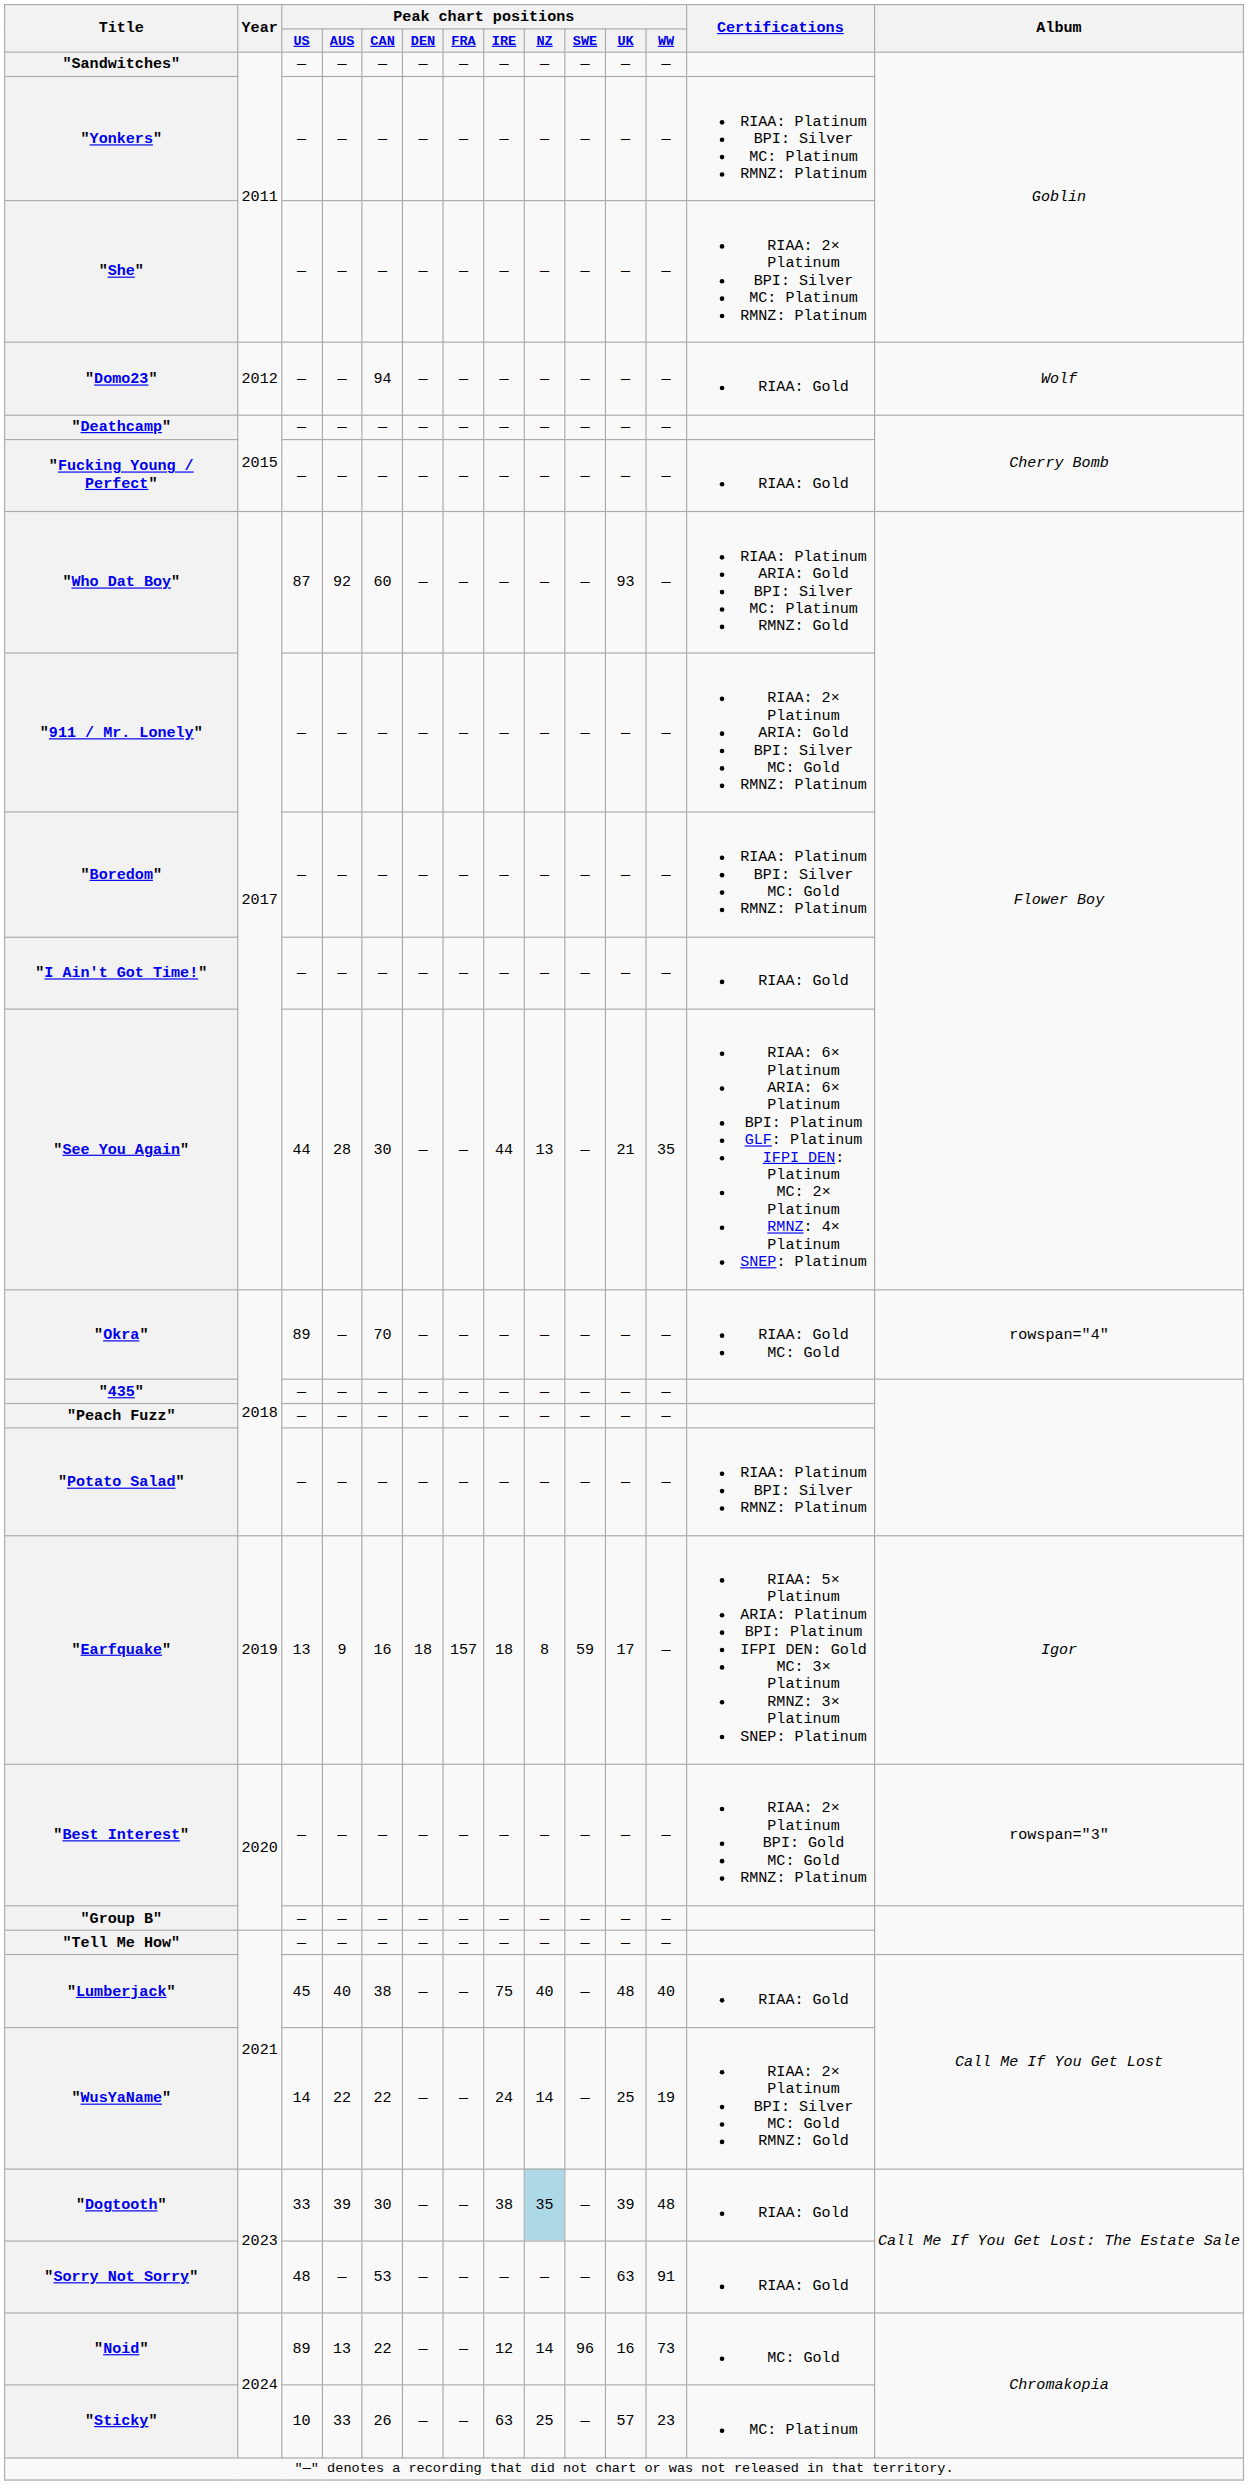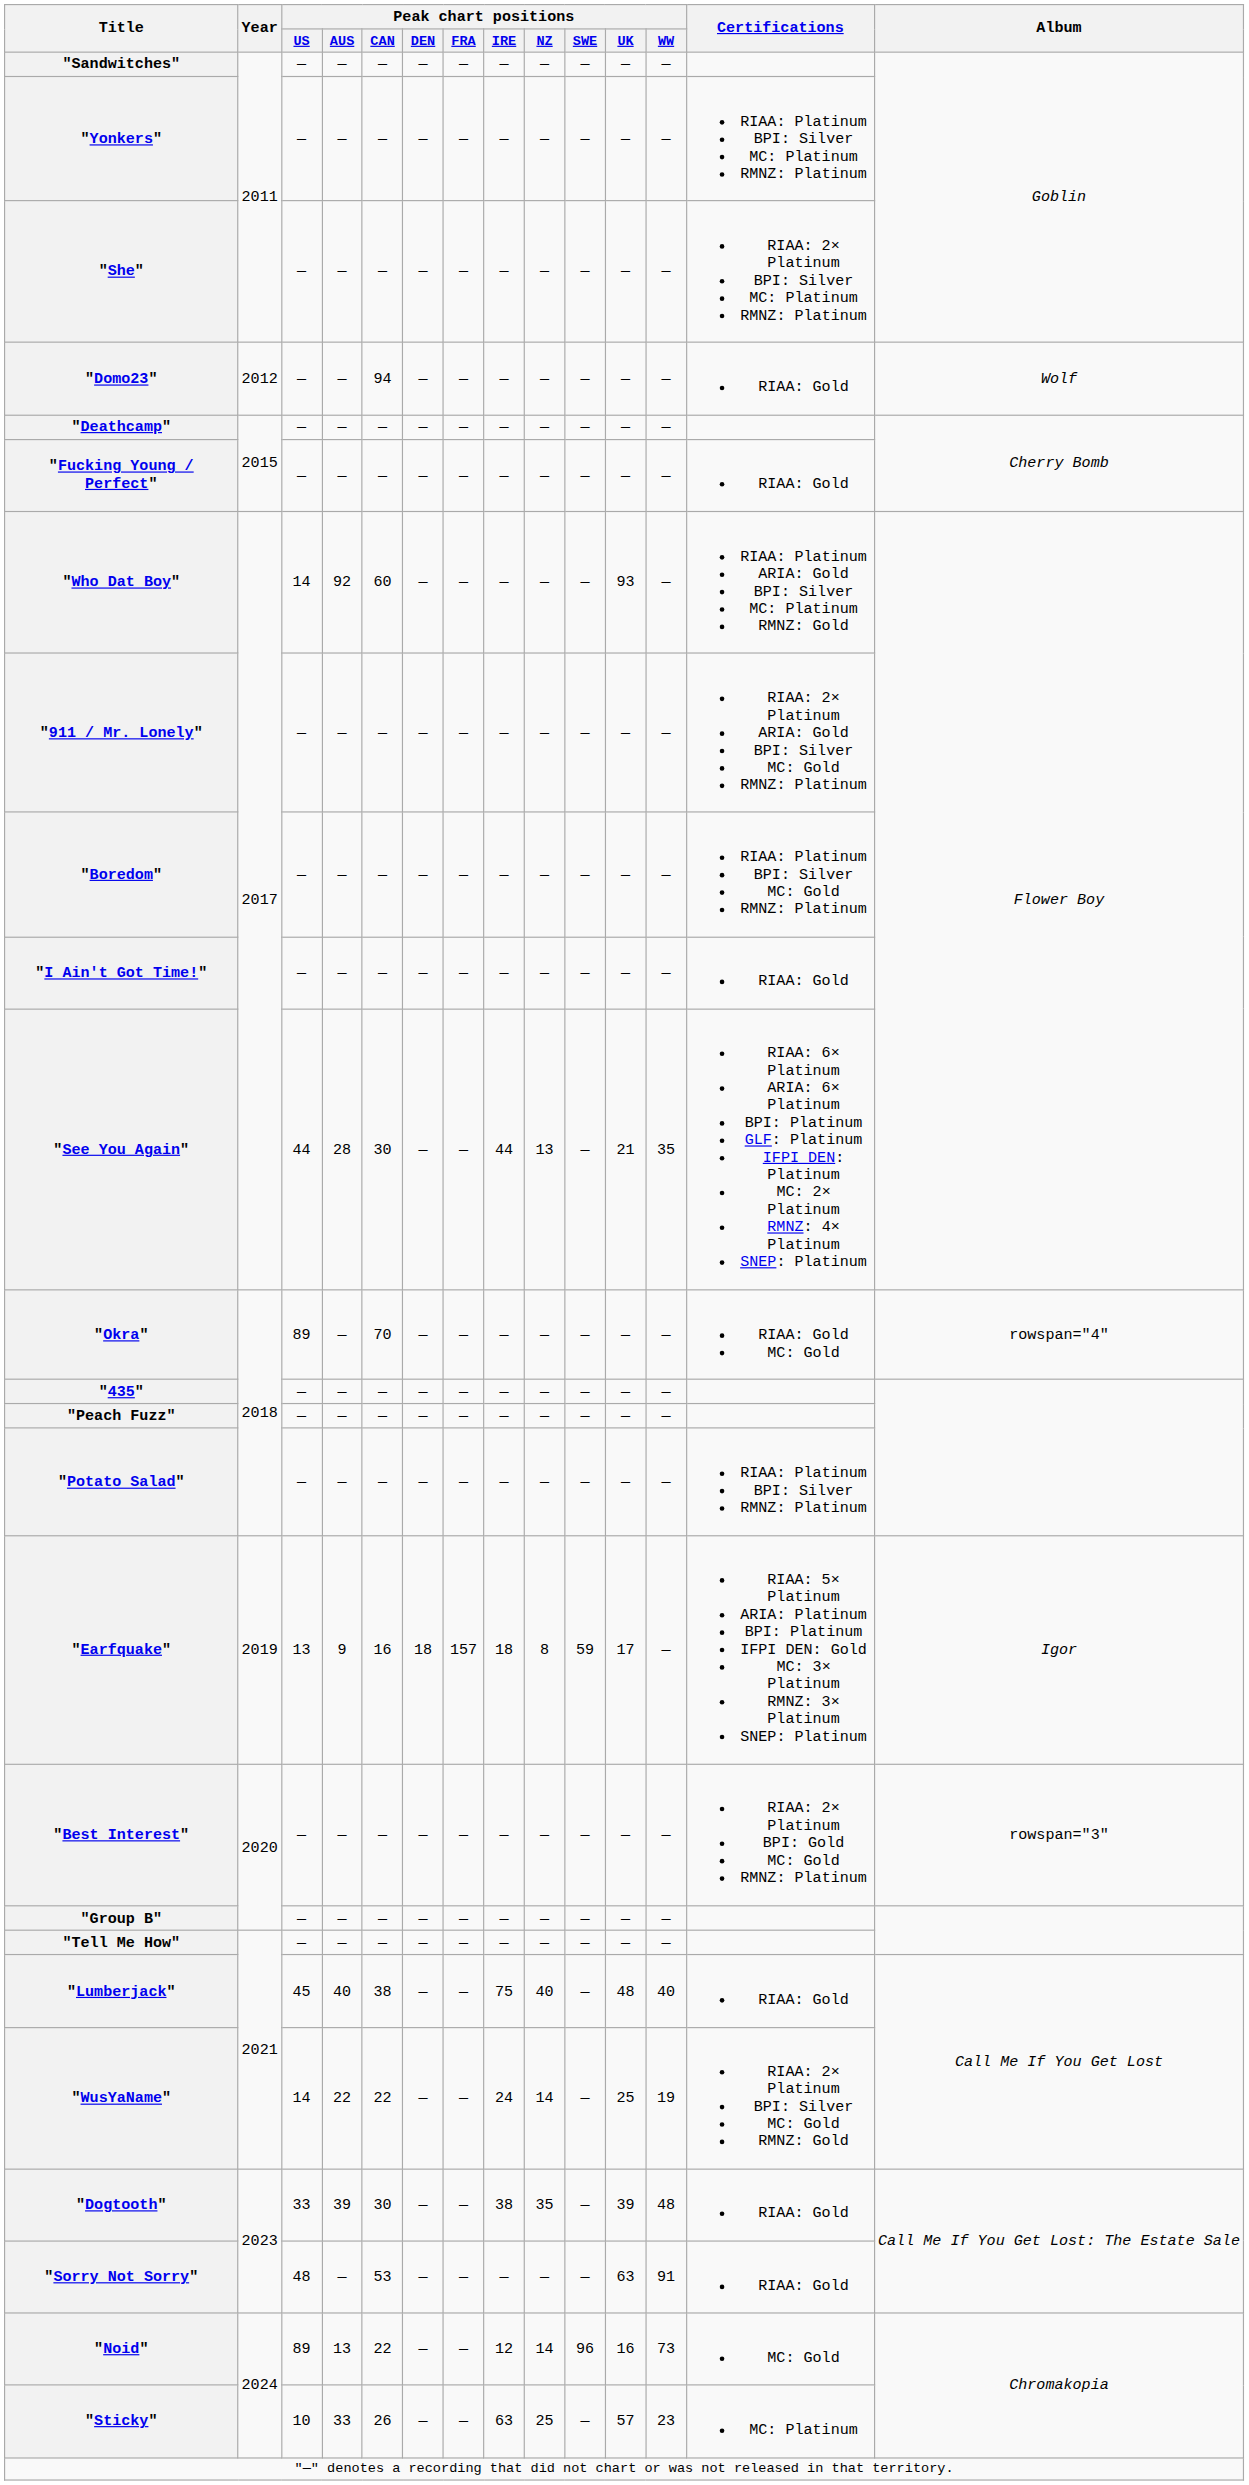(302, 582) 87 -> (302, 582) 14
(545, 2205) lightblue background -> (545, 2205) no background
